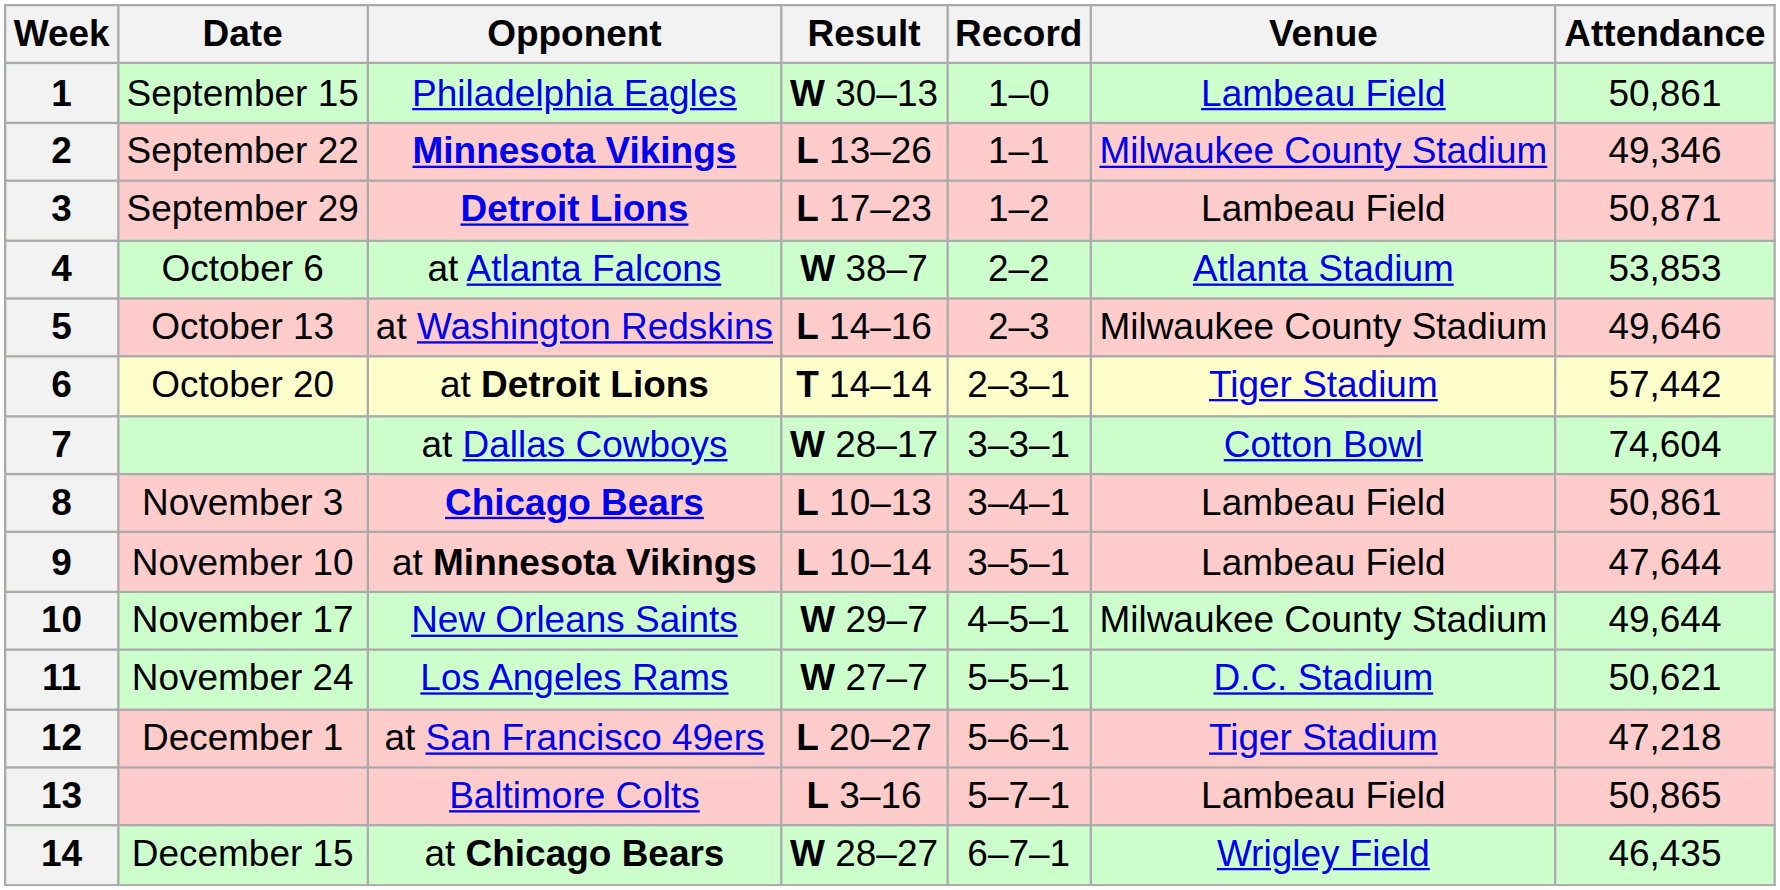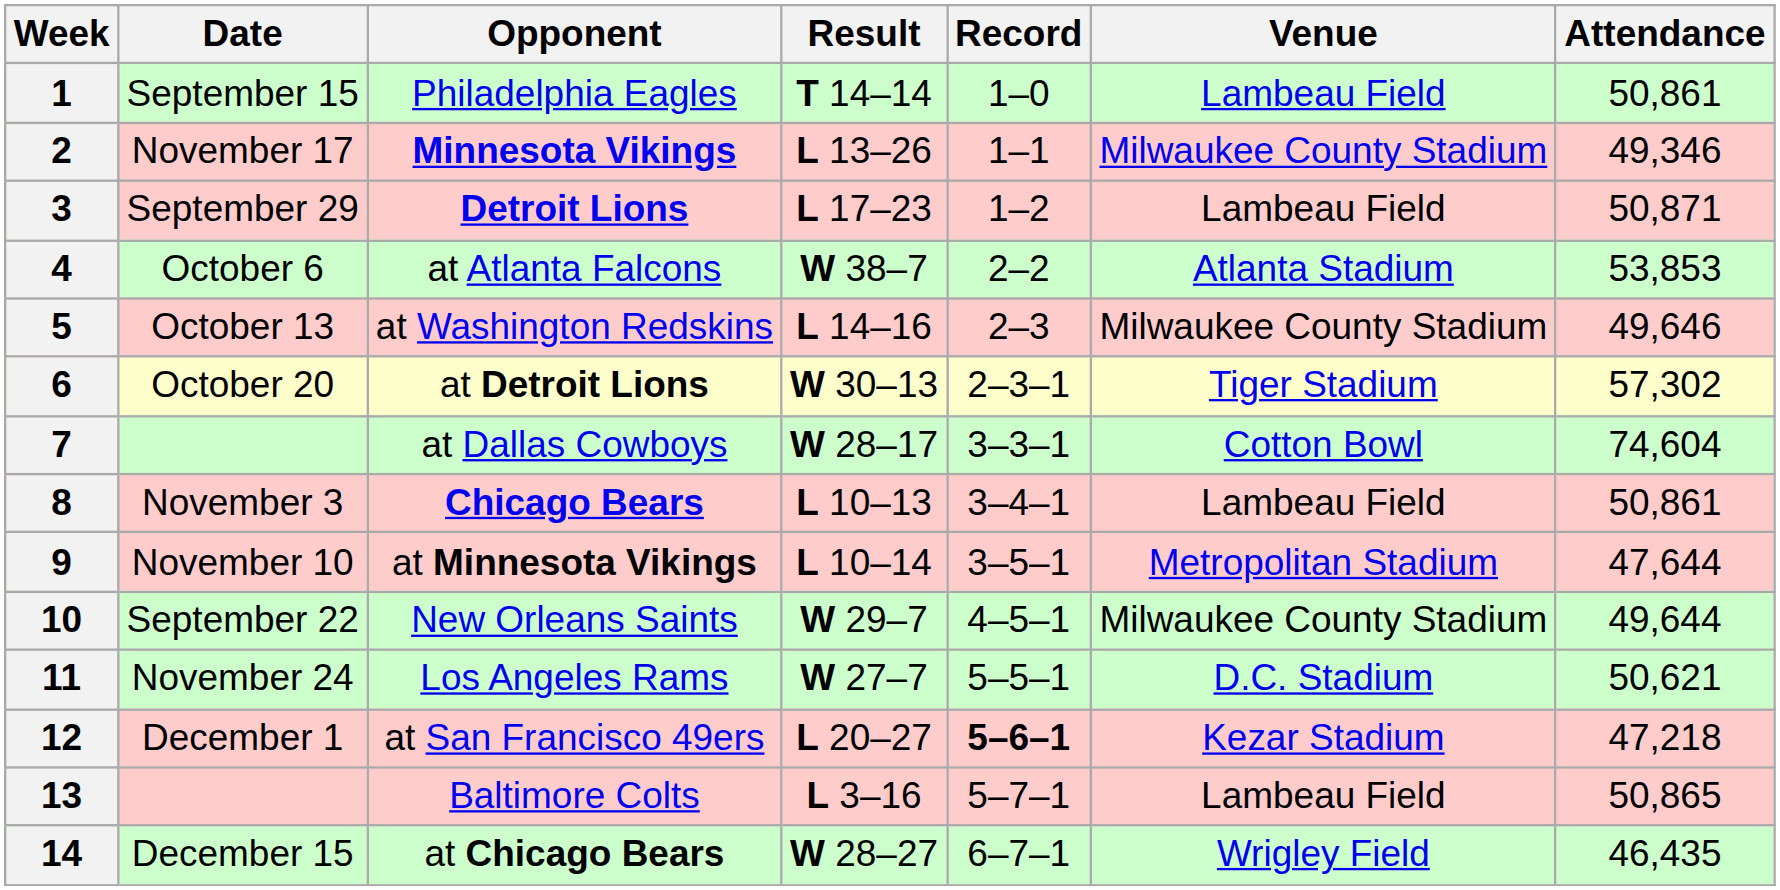(864, 92) W 30–13 -> (864, 92) T 14–14
(243, 151) September 22 -> (243, 151) November 17
(864, 385) T 14–14 -> (864, 385) W 30–13
(1665, 385) 57,442 -> (1665, 385) 57,302
(1323, 561) Lambeau Field -> (1323, 561) Metropolitan Stadium
(243, 619) November 17 -> (243, 619) September 22
(1019, 737) normal -> (1019, 737) bold
(1323, 737) Tiger Stadium -> (1323, 737) Kezar Stadium
